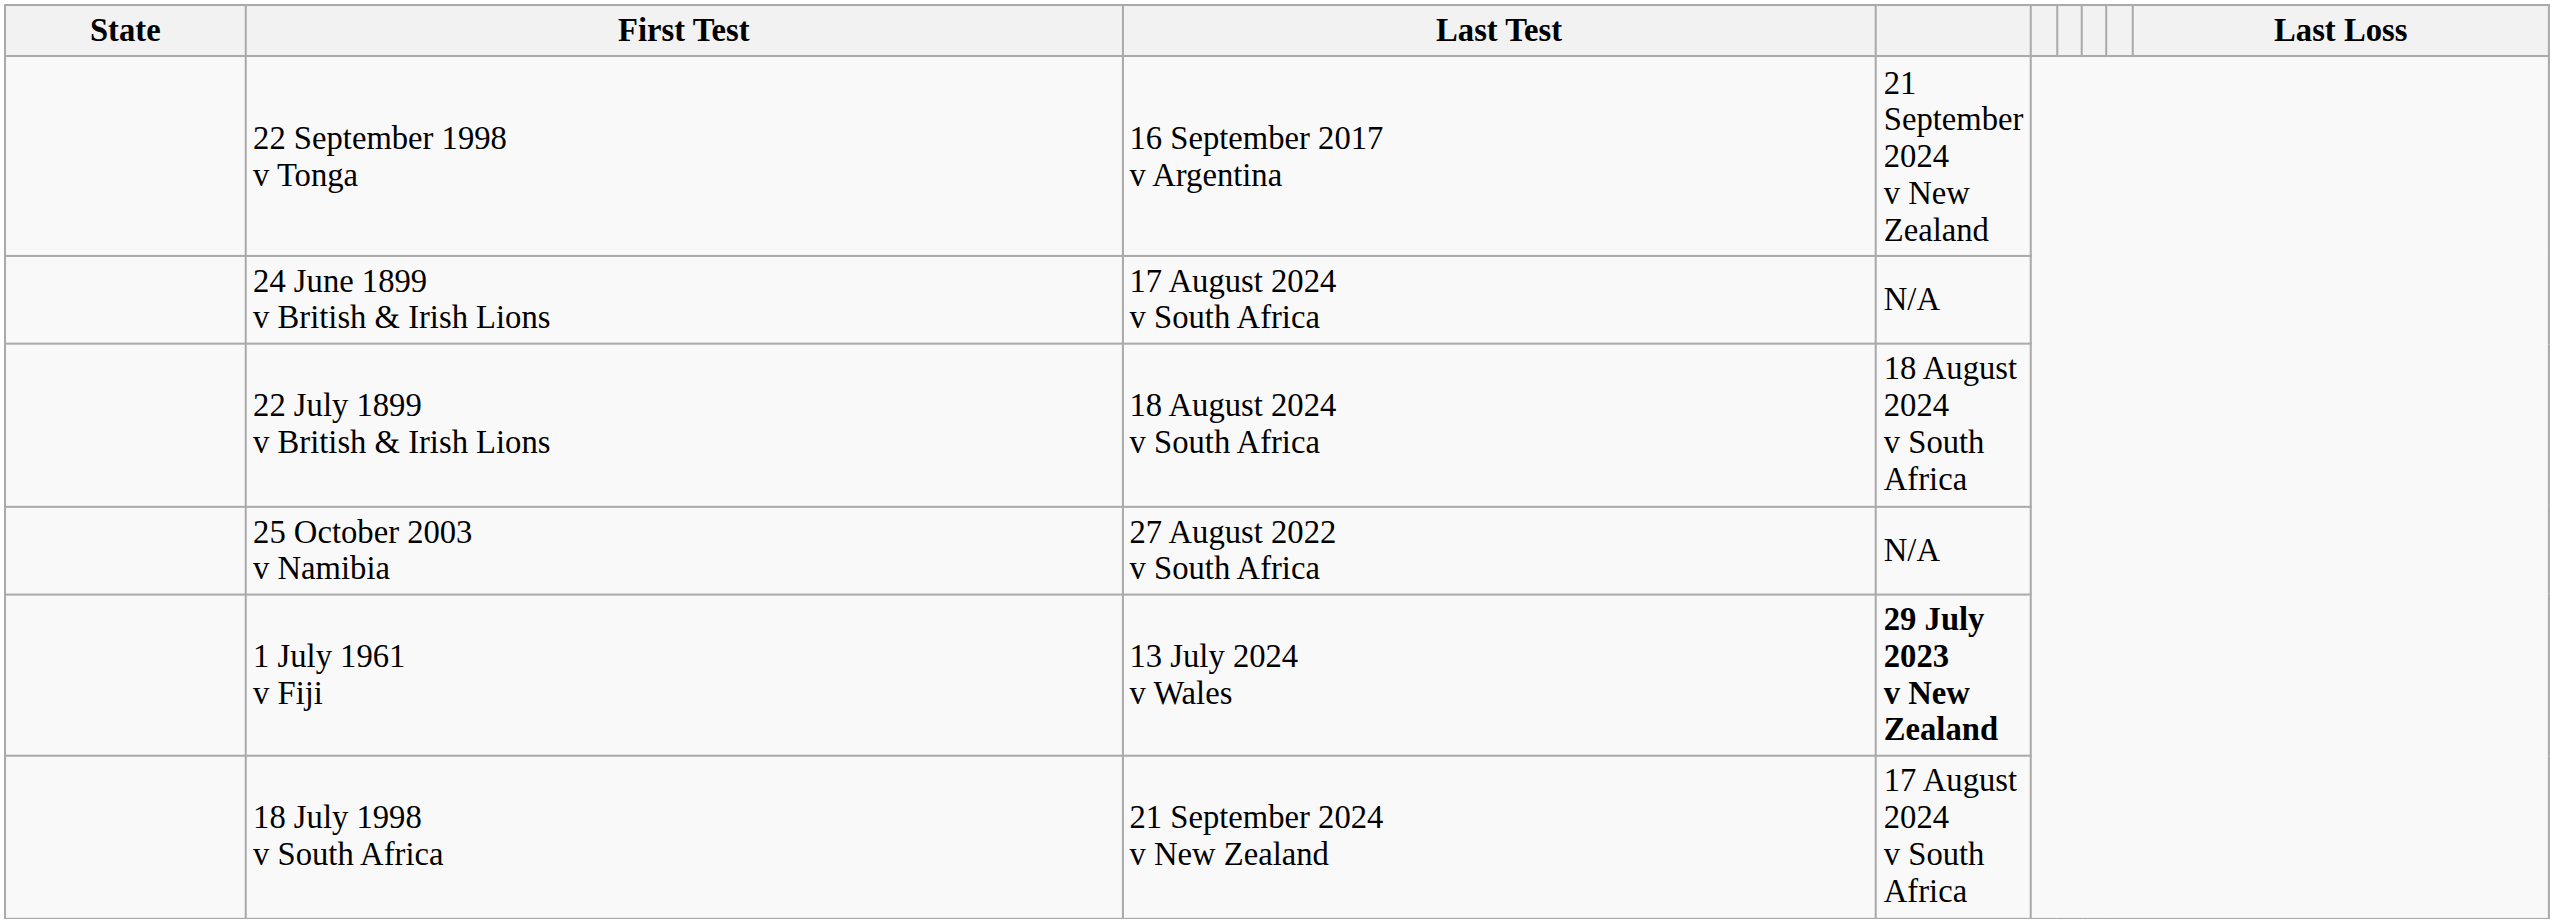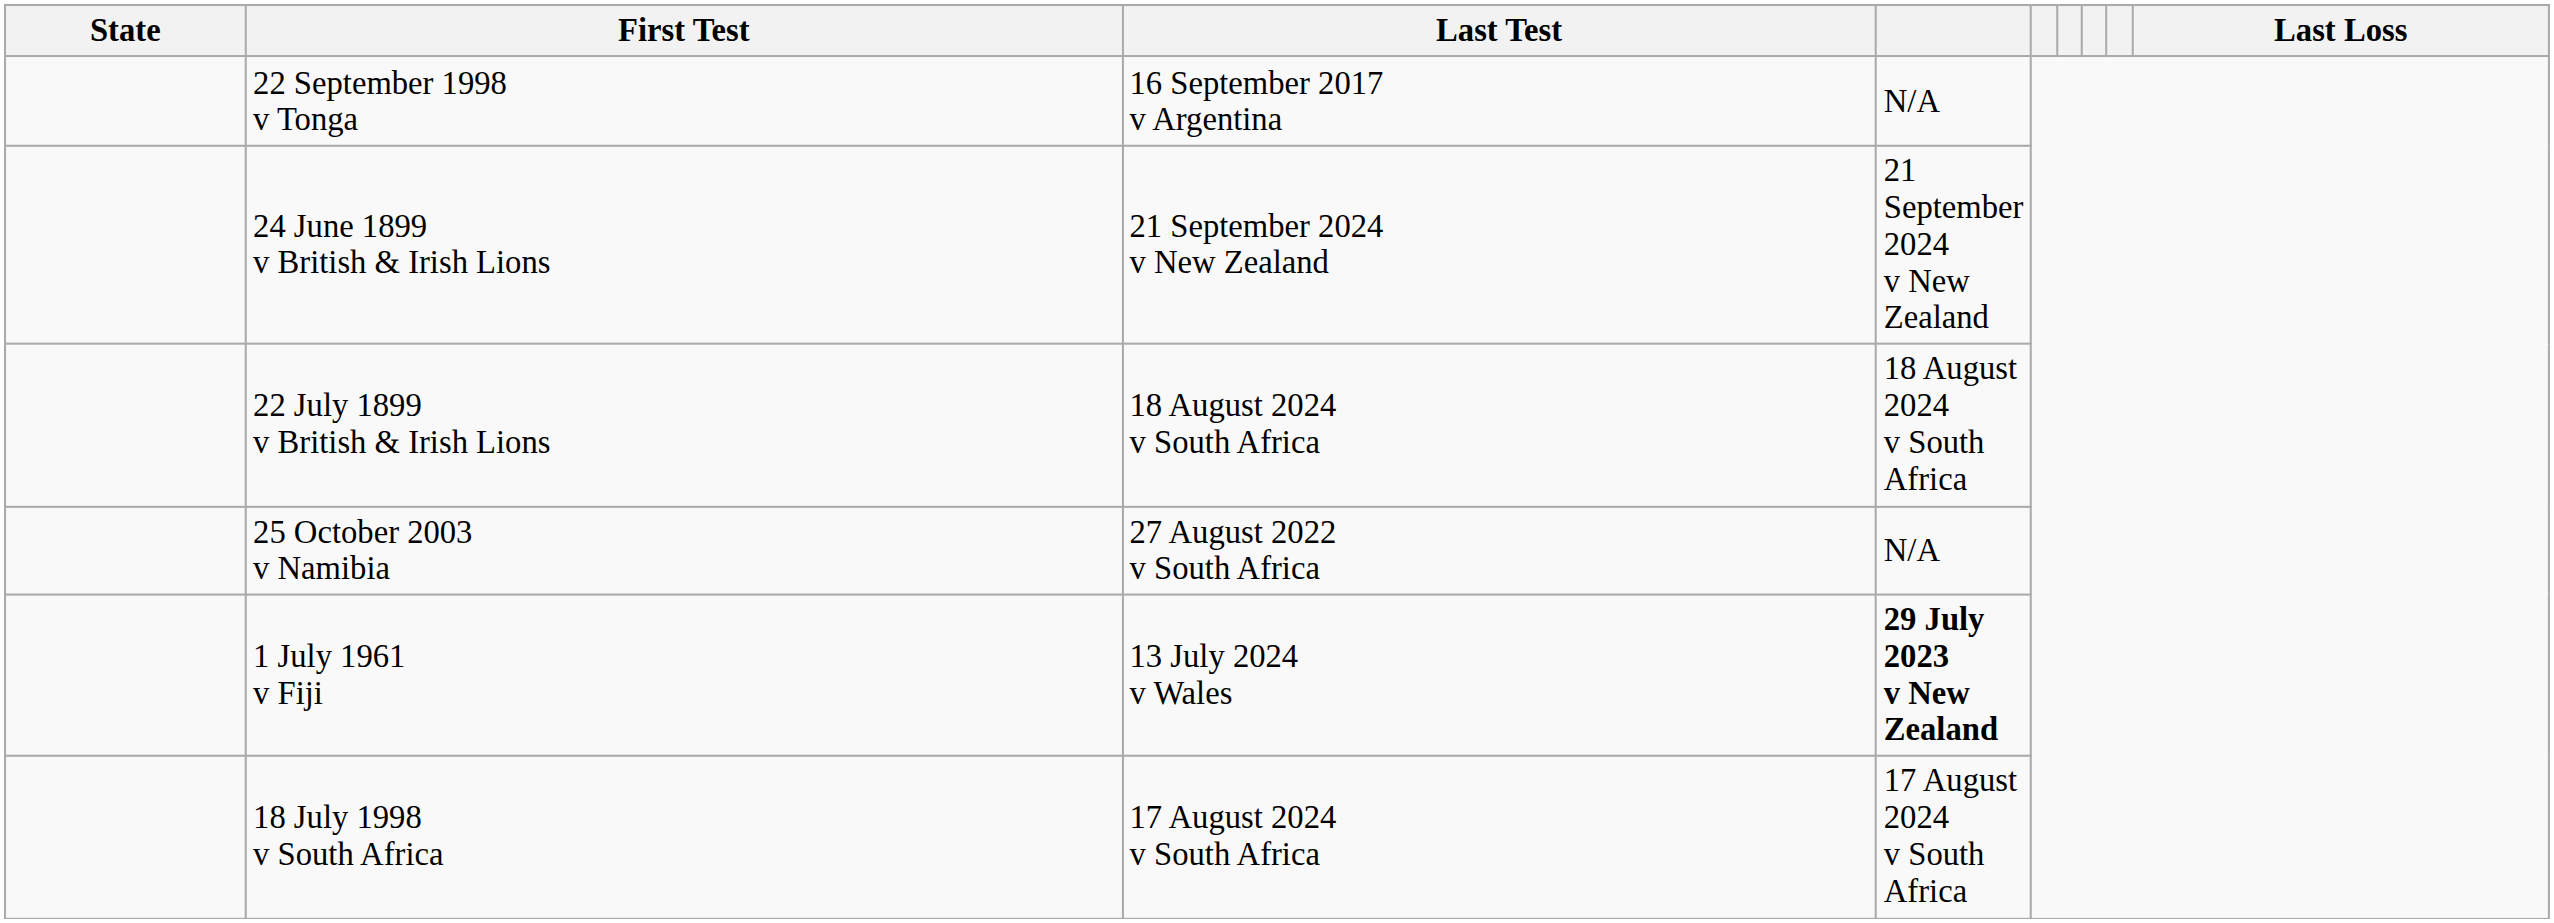(1954, 155) 21 September 2024 v New Zealand -> (1912, 100) N/A
(1233, 299) 17 August 2024 v South Africa -> (1256, 244) 21 September 2024 v New Zealand
(1912, 299) N/A -> (1954, 244) 21 September 2024 v New Zealand
(1256, 836) 21 September 2024 v New Zealand -> (1233, 836) 17 August 2024 v South Africa
